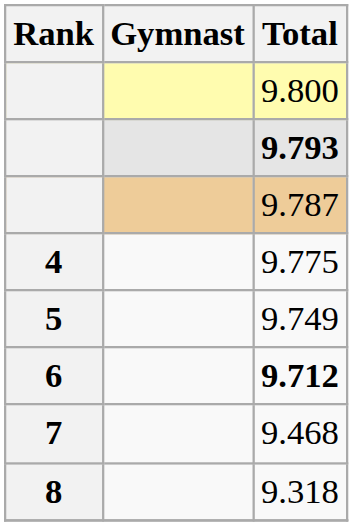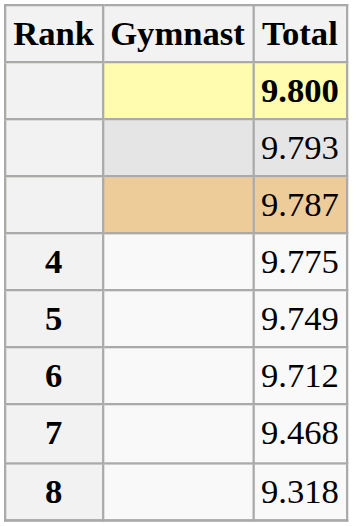(300, 90) normal -> (300, 90) bold
(300, 147) bold -> (300, 147) normal
(300, 376) bold -> (300, 376) normal
